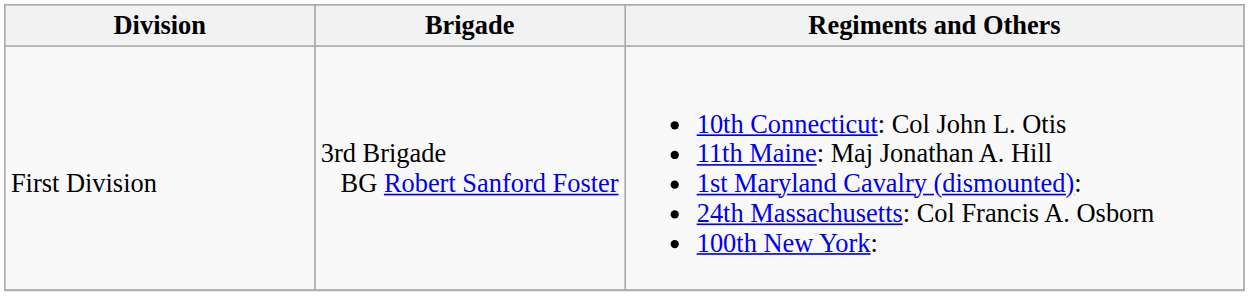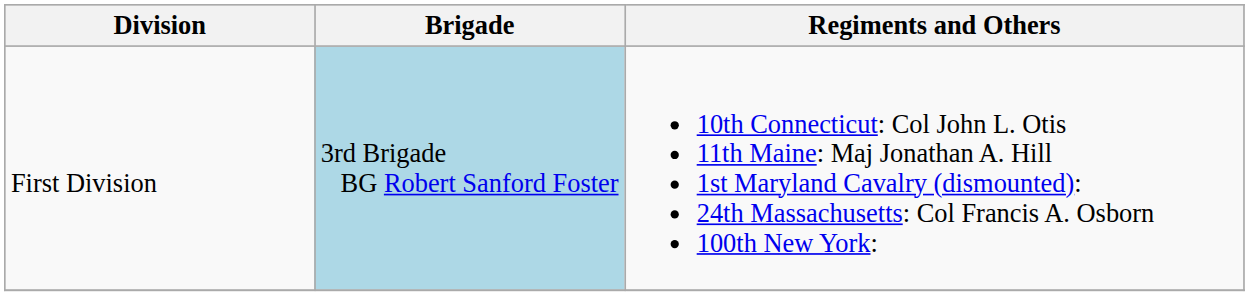(470, 167) no background -> (470, 167) lightblue background
